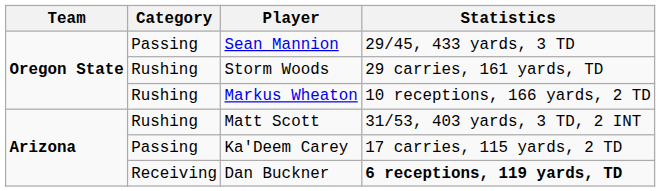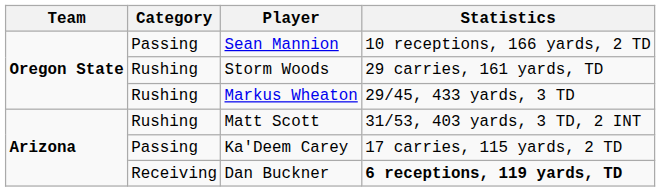(470, 44) 29/45, 433 yards, 3 TD -> (508, 44) 10 receptions, 166 yards, 2 TD
(508, 96) 10 receptions, 166 yards, 2 TD -> (470, 96) 29/45, 433 yards, 3 TD
